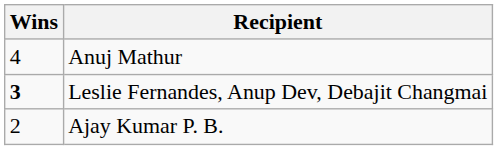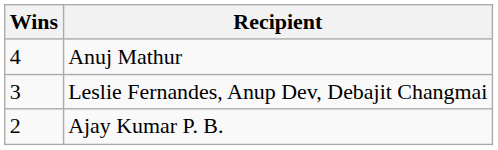(15, 91) bold -> (15, 91) normal
